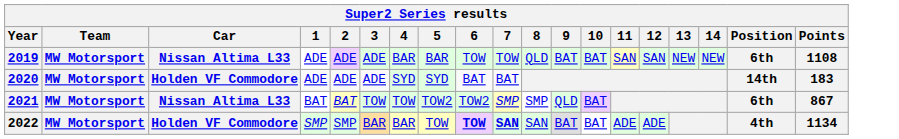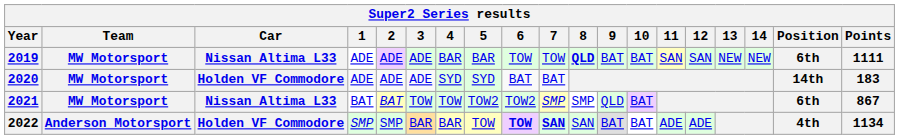(537, 58) normal -> (583, 58) bold
(822, 58) 1108 -> (868, 58) 1111
(95, 123) MW Motorsport -> (118, 123) Anderson Motorsport
